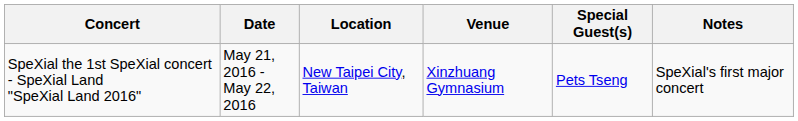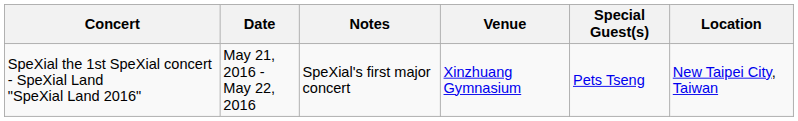columns swapped: (361, 24) <-> (723, 24)
